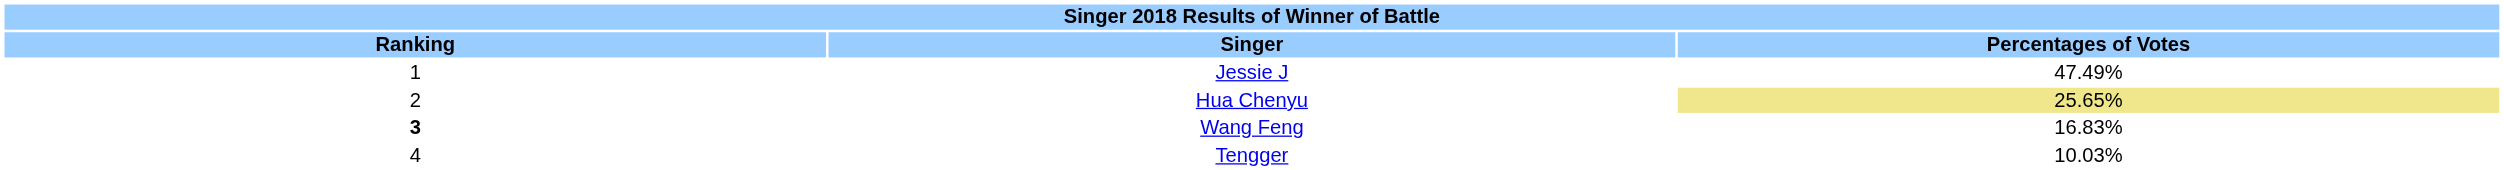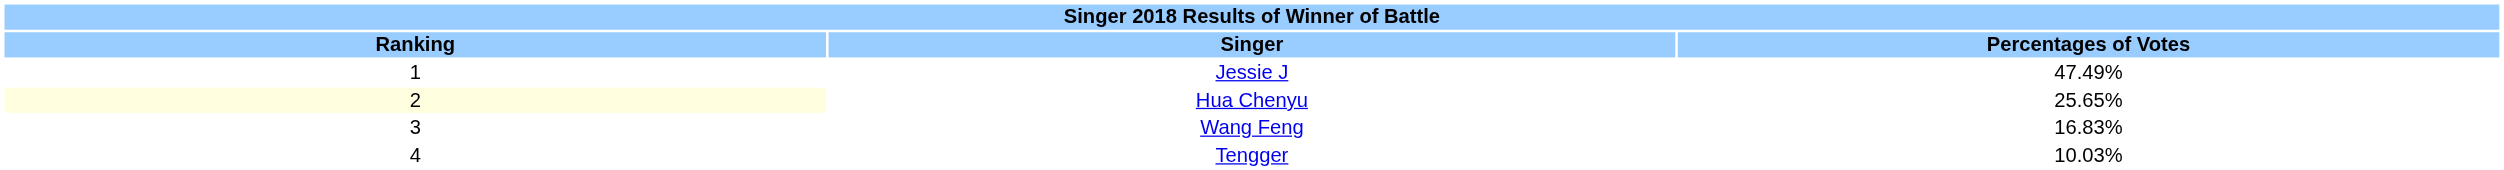(415, 100) no background -> (415, 100) lightyellow background
(2088, 100) khaki background -> (2088, 100) no background
(415, 127) bold -> (415, 127) normal
